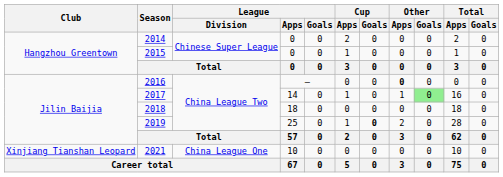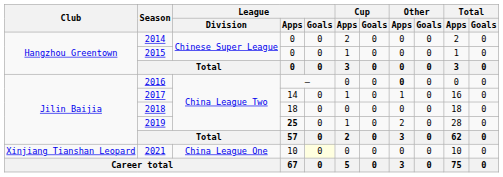(429, 95) lightgreen background -> (429, 95) no background
(292, 123) normal -> (292, 123) bold
(374, 123) bold -> (374, 123) normal
(320, 151) no background -> (320, 151) lightyellow background
